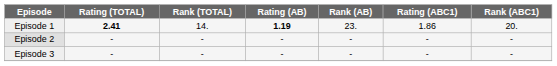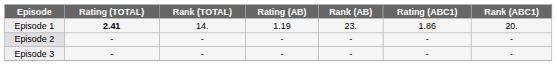(282, 25) bold -> (282, 25) normal
